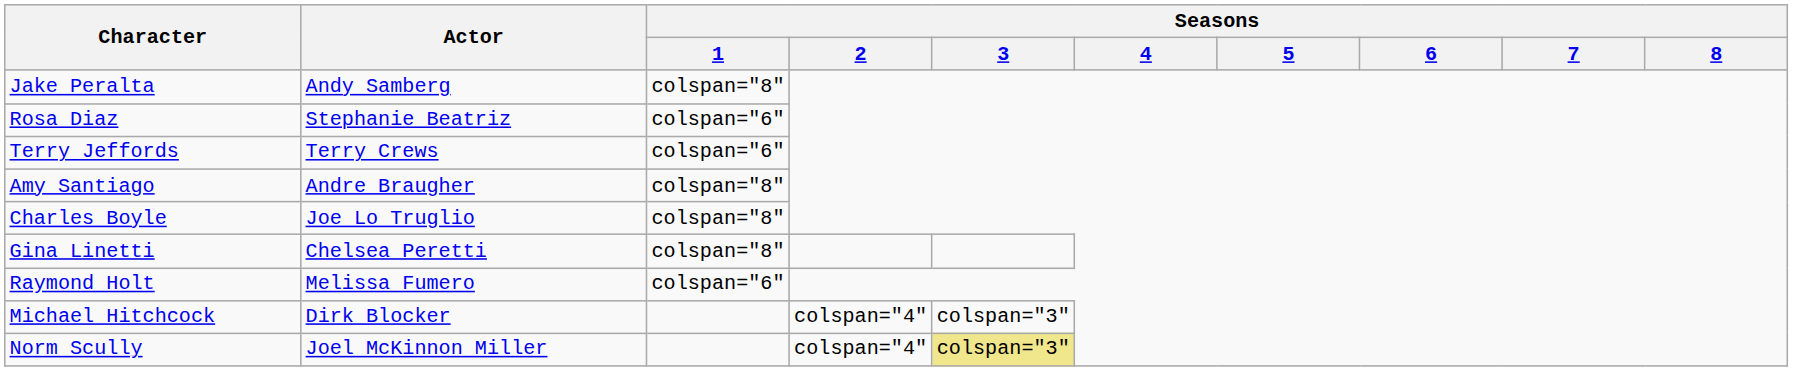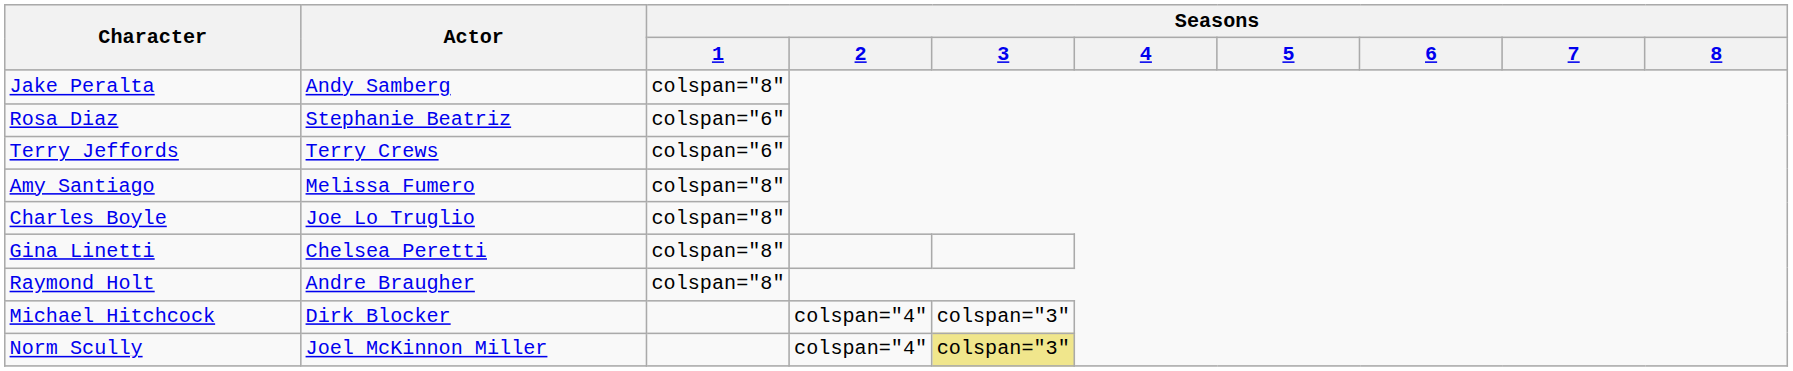(390, 185) Andre Braugher -> (390, 185) Melissa Fumero
(390, 284) Melissa Fumero -> (390, 284) Andre Braugher
(718, 284) colspan="6" -> (718, 284) colspan="8"
